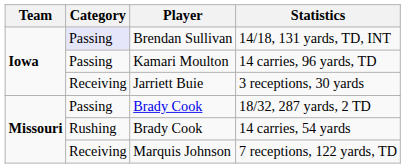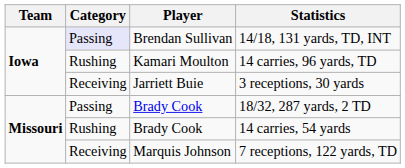(91, 61) Passing -> (93, 61) Rushing
